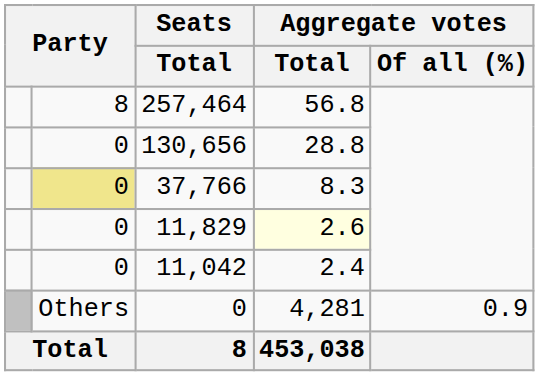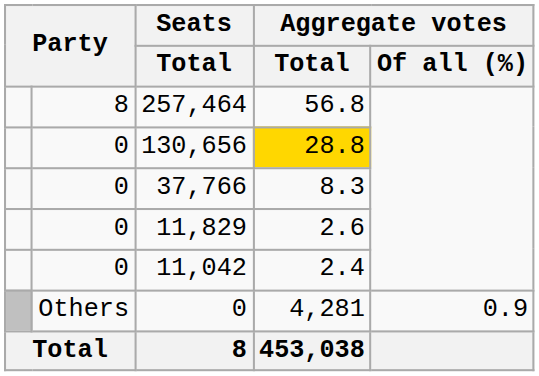(335, 148) no background -> (335, 148) gold background
(121, 188) khaki background -> (121, 188) no background
(342, 229) lightyellow background -> (342, 229) no background
